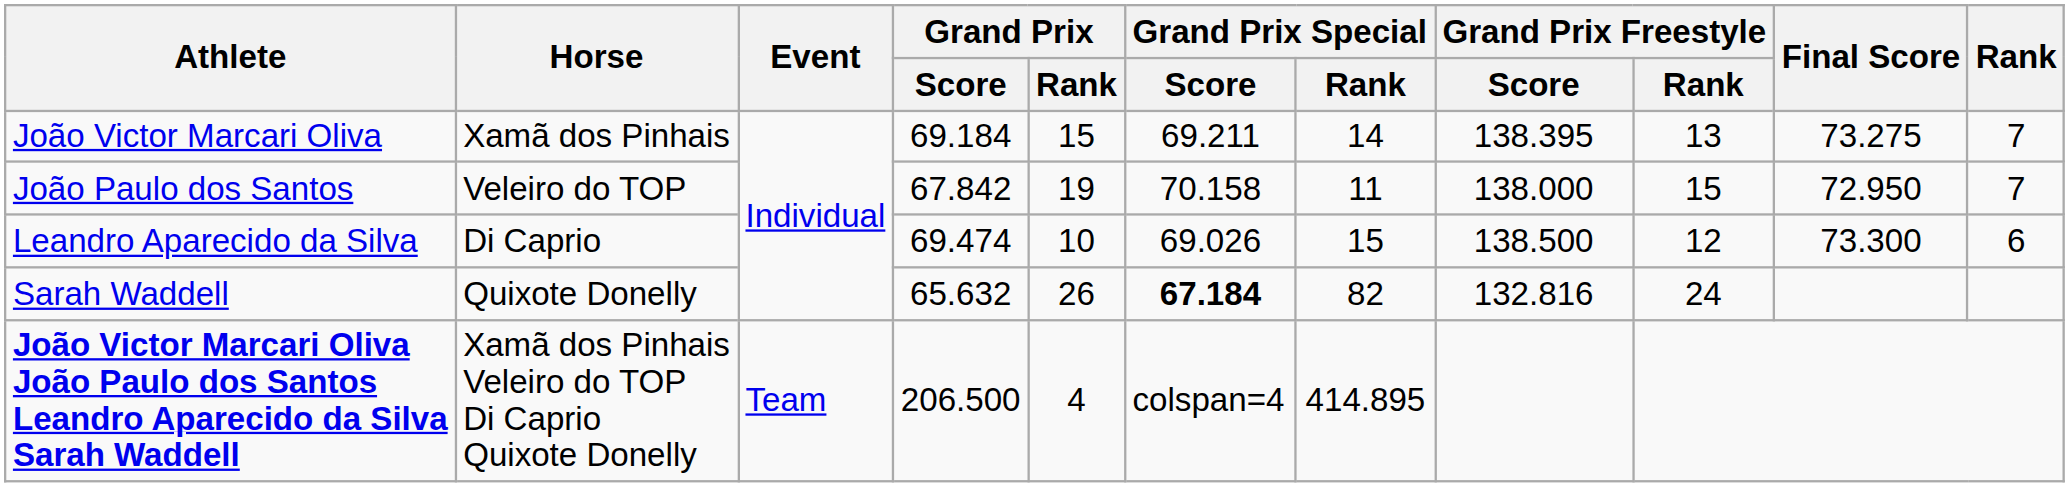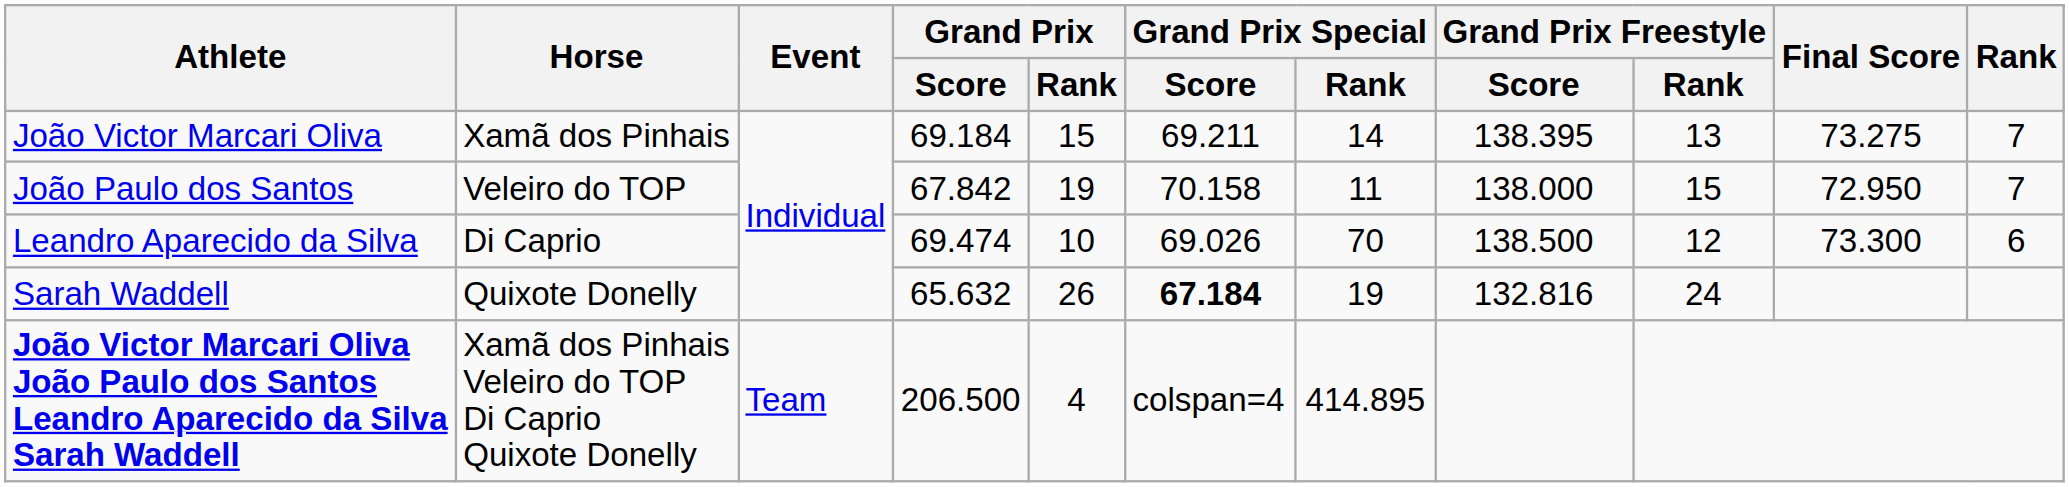(1365, 241) 15 -> (1365, 241) 70
(1365, 293) 82 -> (1365, 293) 19
